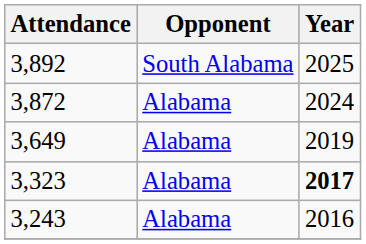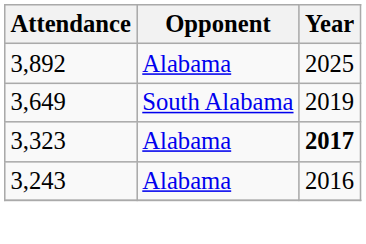(218, 63) South Alabama -> (187, 63) Alabama
- row: (38, 102)
(187, 141) Alabama -> (218, 102) South Alabama
